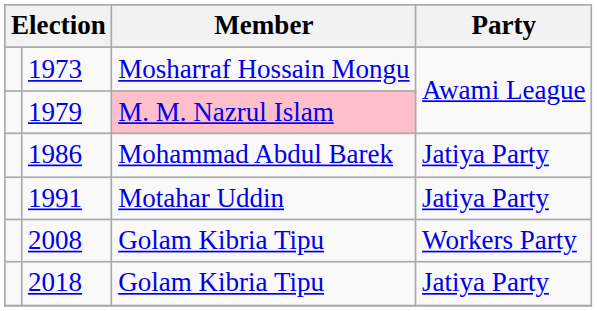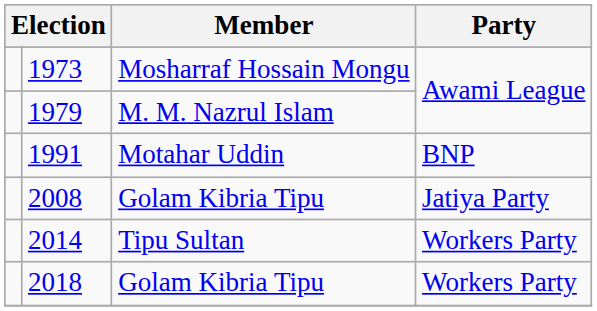(226, 111) pink background -> (226, 111) no background
- row: (55, 154)
(485, 197) Jatiya Party -> (448, 154) BNP
(499, 240) Workers Party -> (485, 197) Jatiya Party
+ row: (55, 240)
(485, 283) Jatiya Party -> (499, 283) Workers Party
